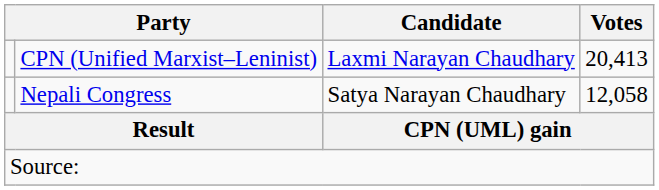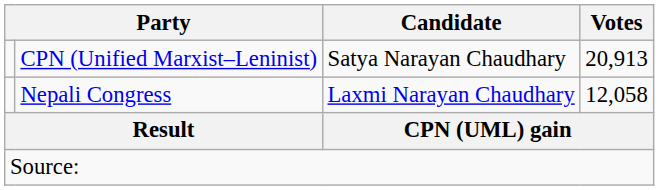(451, 58) Laxmi Narayan Chaudhary -> (447, 58) Satya Narayan Chaudhary
(617, 58) 20,413 -> (617, 58) 20,913
(447, 94) Satya Narayan Chaudhary -> (451, 94) Laxmi Narayan Chaudhary
